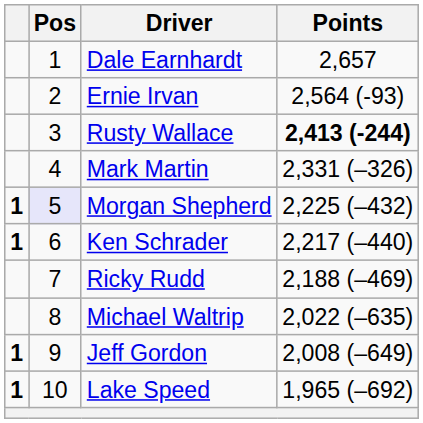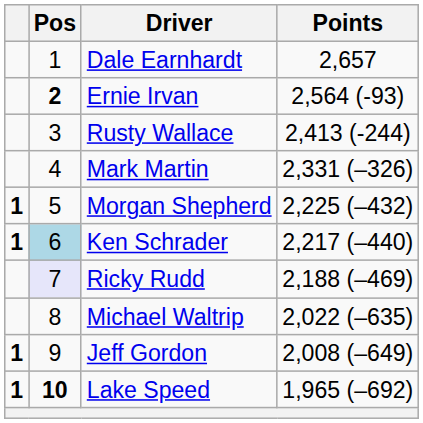(55, 96) normal -> (55, 96) bold
(348, 133) bold -> (348, 133) normal
(55, 206) lavender background -> (55, 206) no background
(55, 243) no background -> (55, 243) lightblue background
(55, 279) no background -> (55, 279) lavender background
(55, 389) normal -> (55, 389) bold
